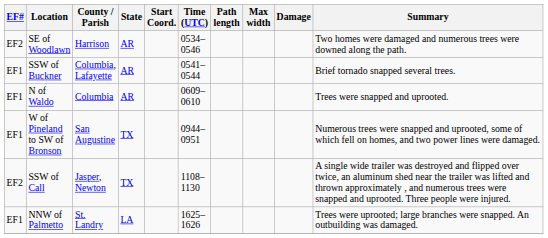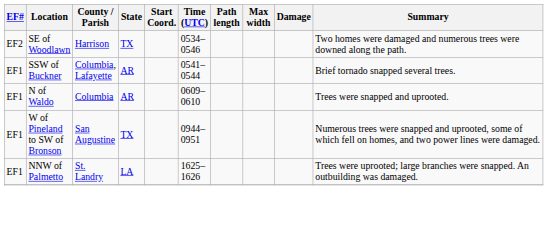(127, 44) AR -> (127, 44) TX
- row: (44, 182)
